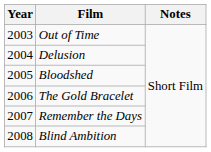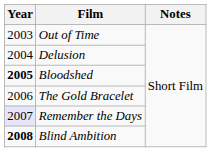(20, 75) normal -> (20, 75) bold
(20, 116) no background -> (20, 116) lavender background
(20, 136) normal -> (20, 136) bold
